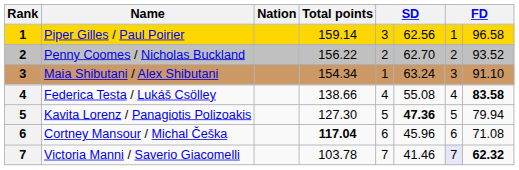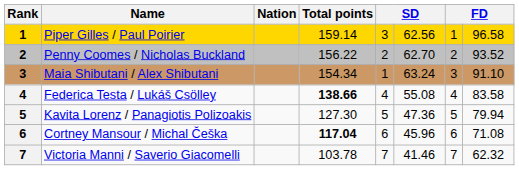(338, 94) normal -> (338, 94) bold
(488, 94) bold -> (488, 94) normal
(419, 114) bold -> (419, 114) normal
(454, 154) lavender background -> (454, 154) no background
(488, 154) bold -> (488, 154) normal
